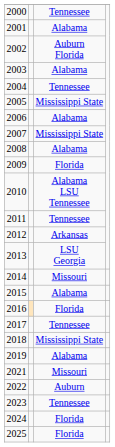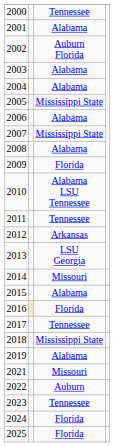(69, 86) Tennessee -> (69, 86) Alabama
